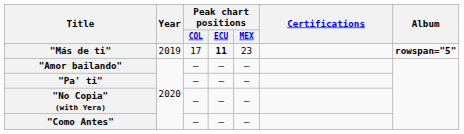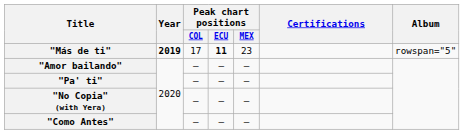(170, 51) normal -> (170, 51) bold
(426, 51) bold -> (426, 51) normal
